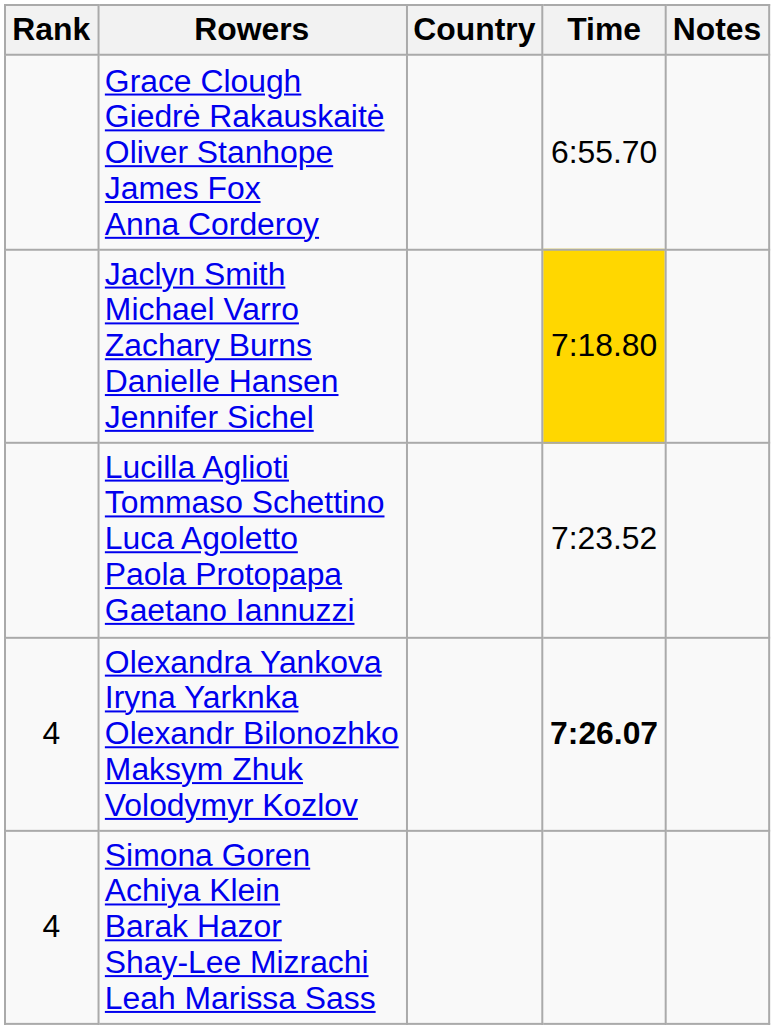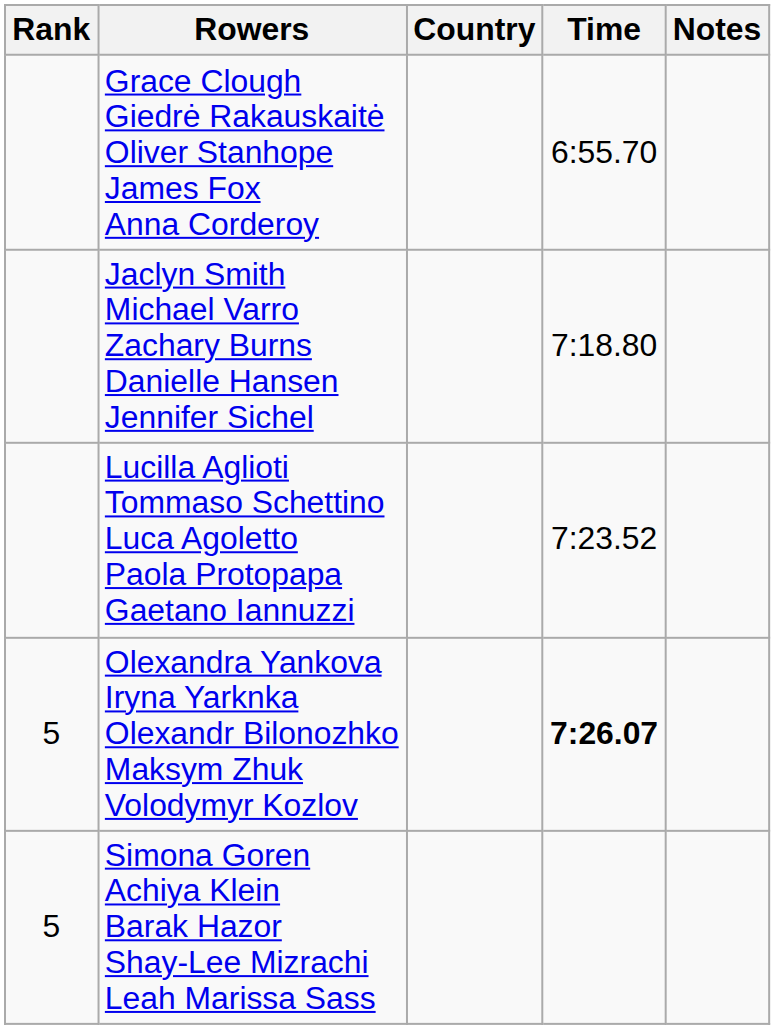(604, 345) gold background -> (604, 345) no background
(51, 733) 4 -> (51, 733) 5
(51, 926) 4 -> (51, 926) 5
